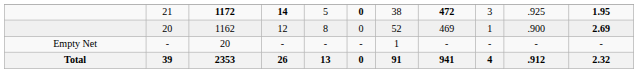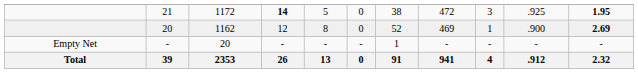(225, 12) bold -> (225, 12) normal
(361, 12) bold -> (361, 12) normal
(447, 12) bold -> (447, 12) normal
